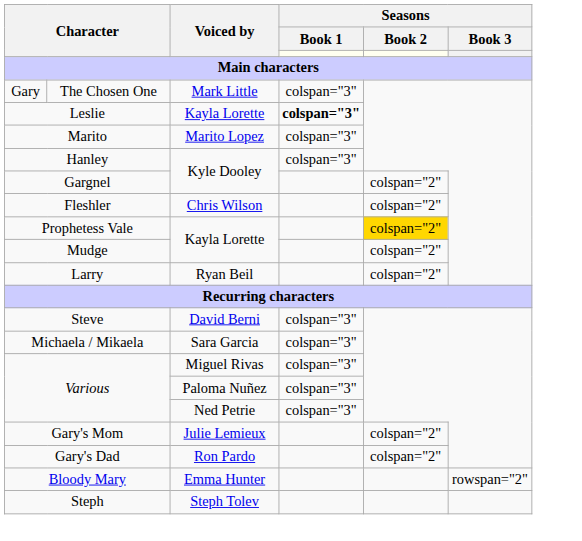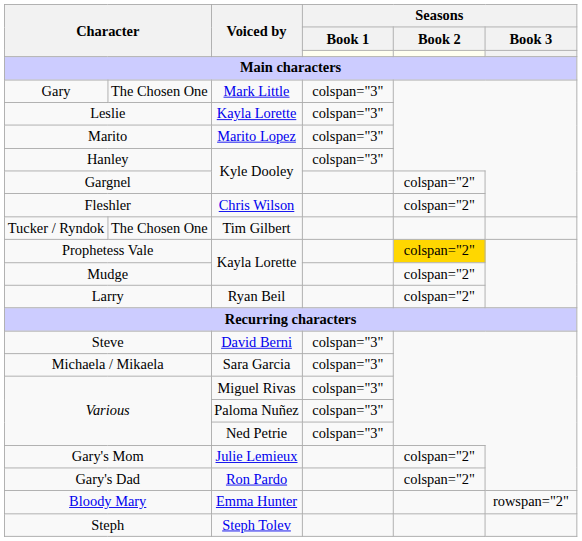(321, 113) bold -> (348, 113) normal
+ row: (56, 228)
